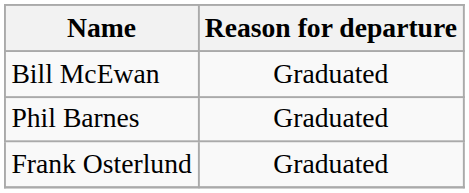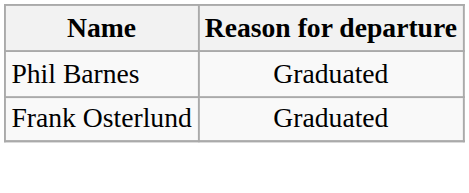- row: (85, 73)
